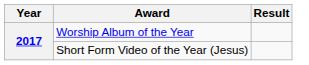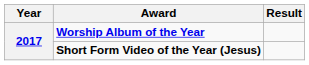(125, 32) normal -> (130, 32) bold
(152, 50) normal -> (159, 50) bold
